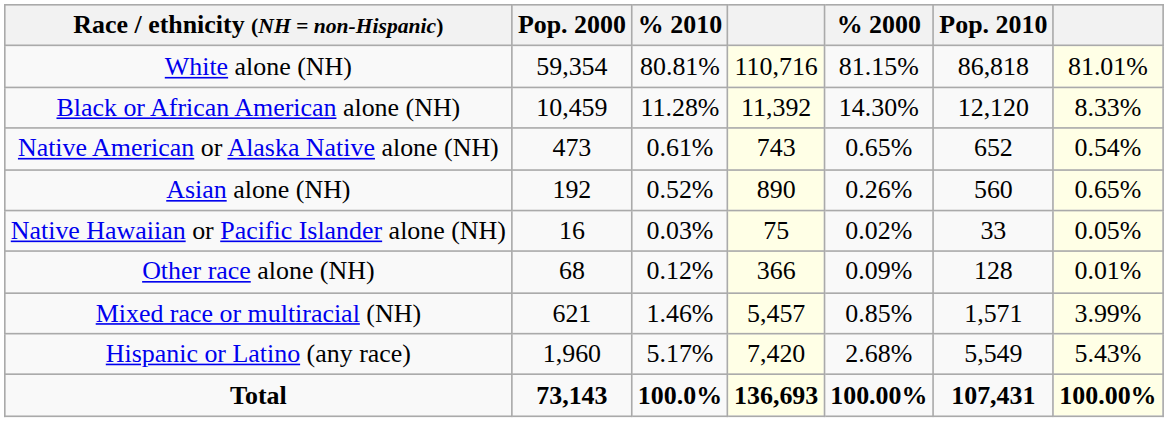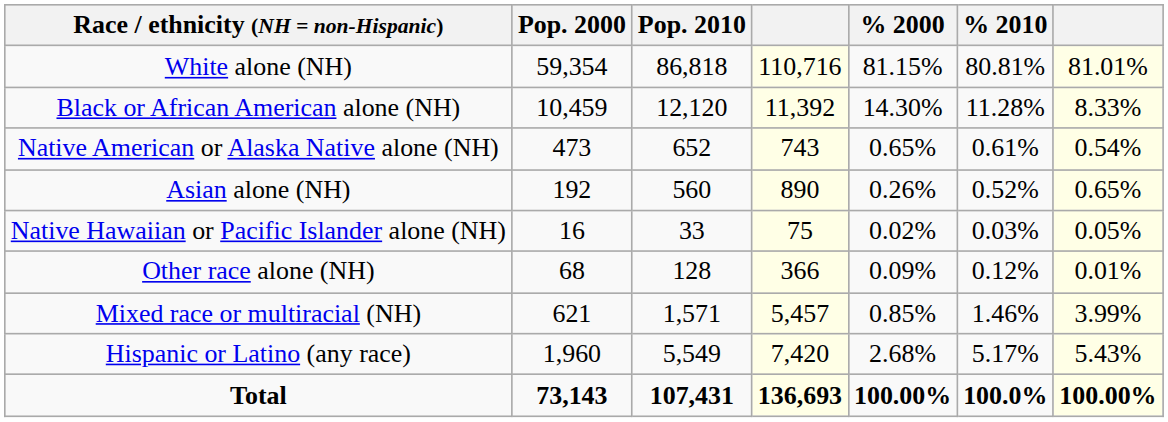columns swapped: (993, 25) <-> (680, 25)
